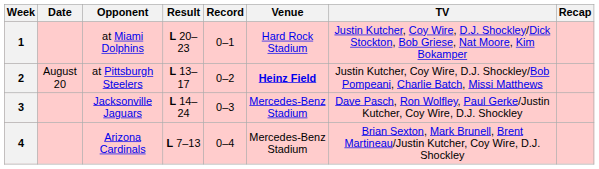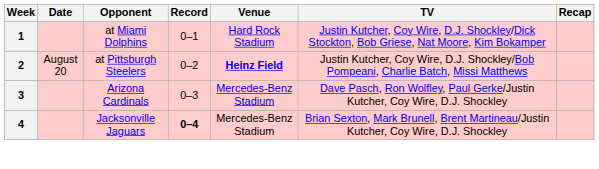- column: (184, 13)
(123, 107) Jacksonville Jaguars -> (126, 95) Arizona Cardinals
(123, 143) Arizona Cardinals -> (126, 124) Jacksonville Jaguars
(225, 143) normal -> (189, 124) bold
